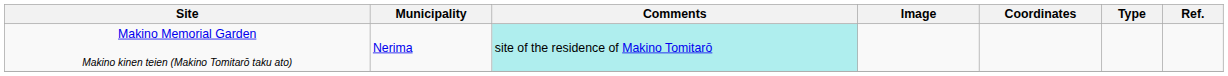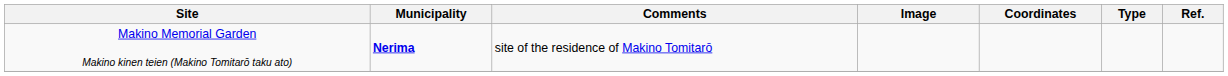(393, 47) normal -> (394, 47) bold
(604, 47) paleturquoise background -> (604, 47) no background
